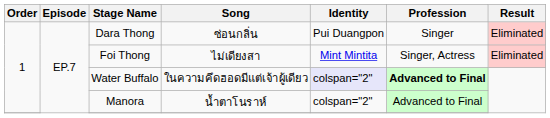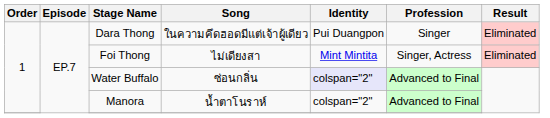(236, 33) ซ่อนกลิ่น -> (236, 33) ในความคึดฮอดมีแต่เจ้าผู้เดียว
(236, 79) ในความคึดฮอดมีแต่เจ้าผู้เดียว -> (236, 79) ซ่อนกลิ่น
(437, 78) bold -> (434, 78) normal
